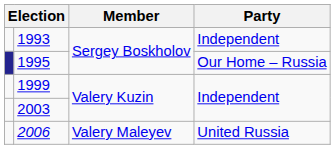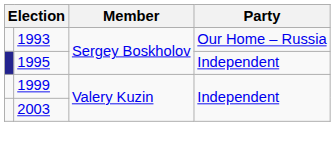(238, 39) Independent -> (262, 39) Our Home – Russia
(262, 62) Our Home – Russia -> (238, 62) Independent
- row: (34, 132)
